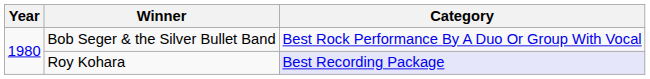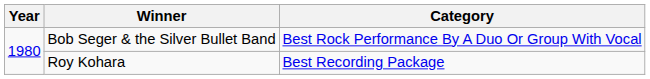(363, 62) lavender background -> (363, 62) no background
